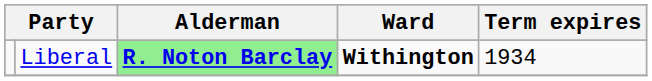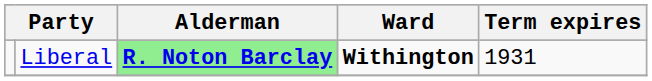(510, 58) 1934 -> (510, 58) 1931
